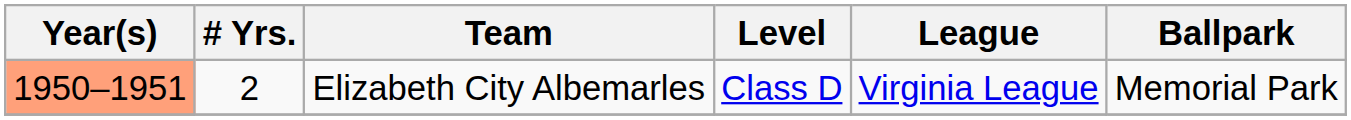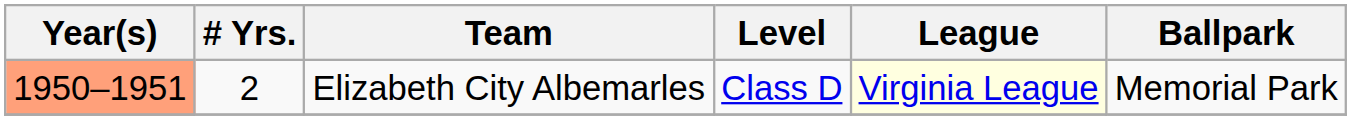(979, 88) no background -> (979, 88) lightyellow background
